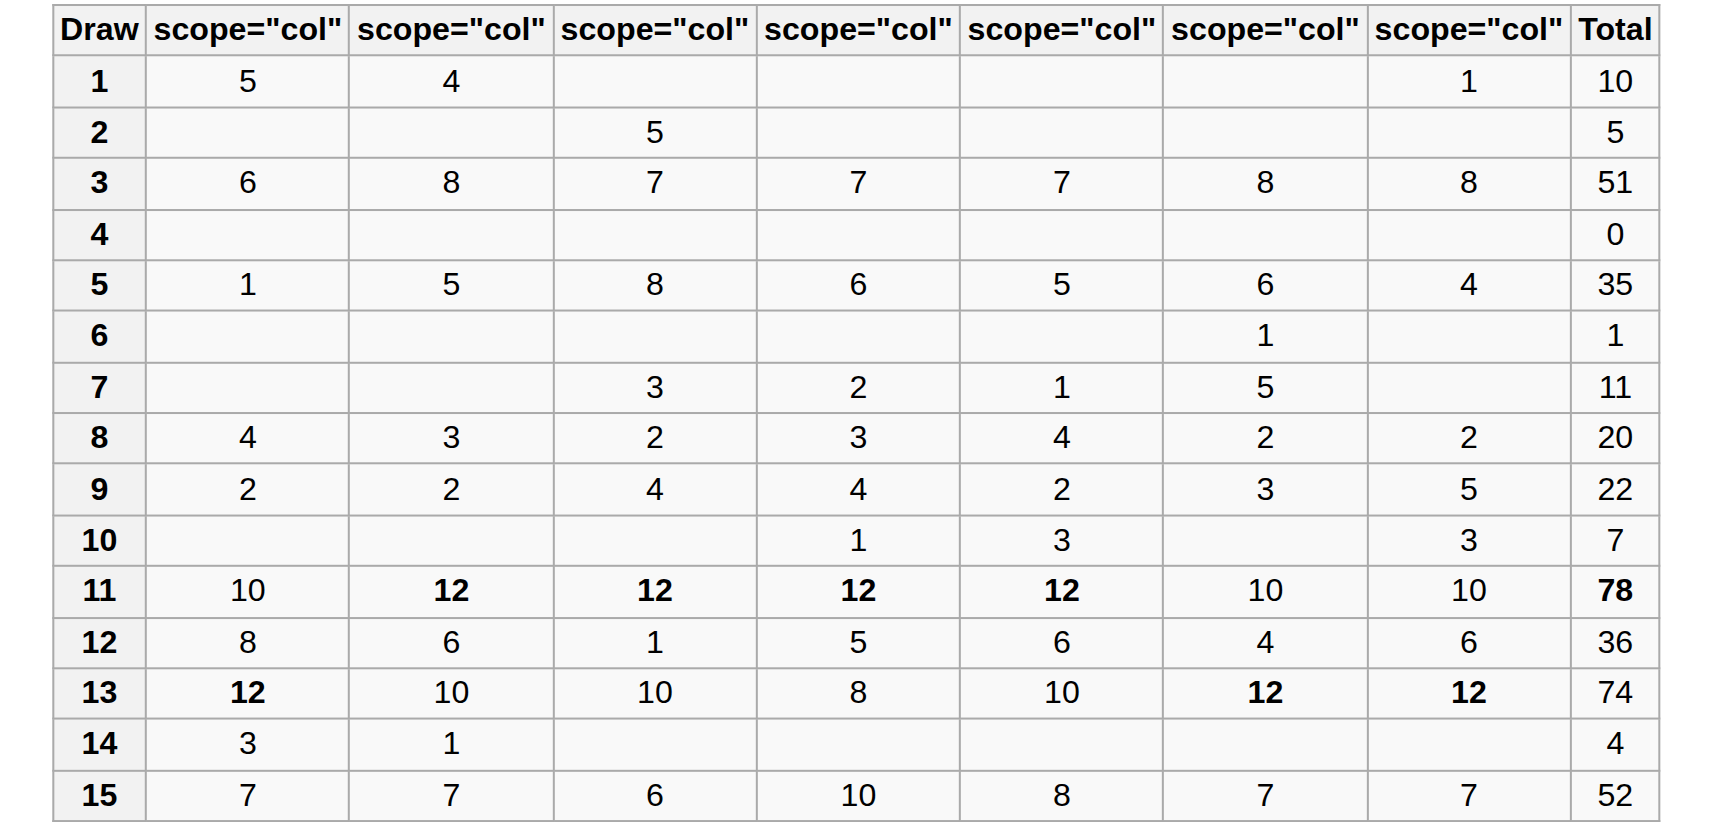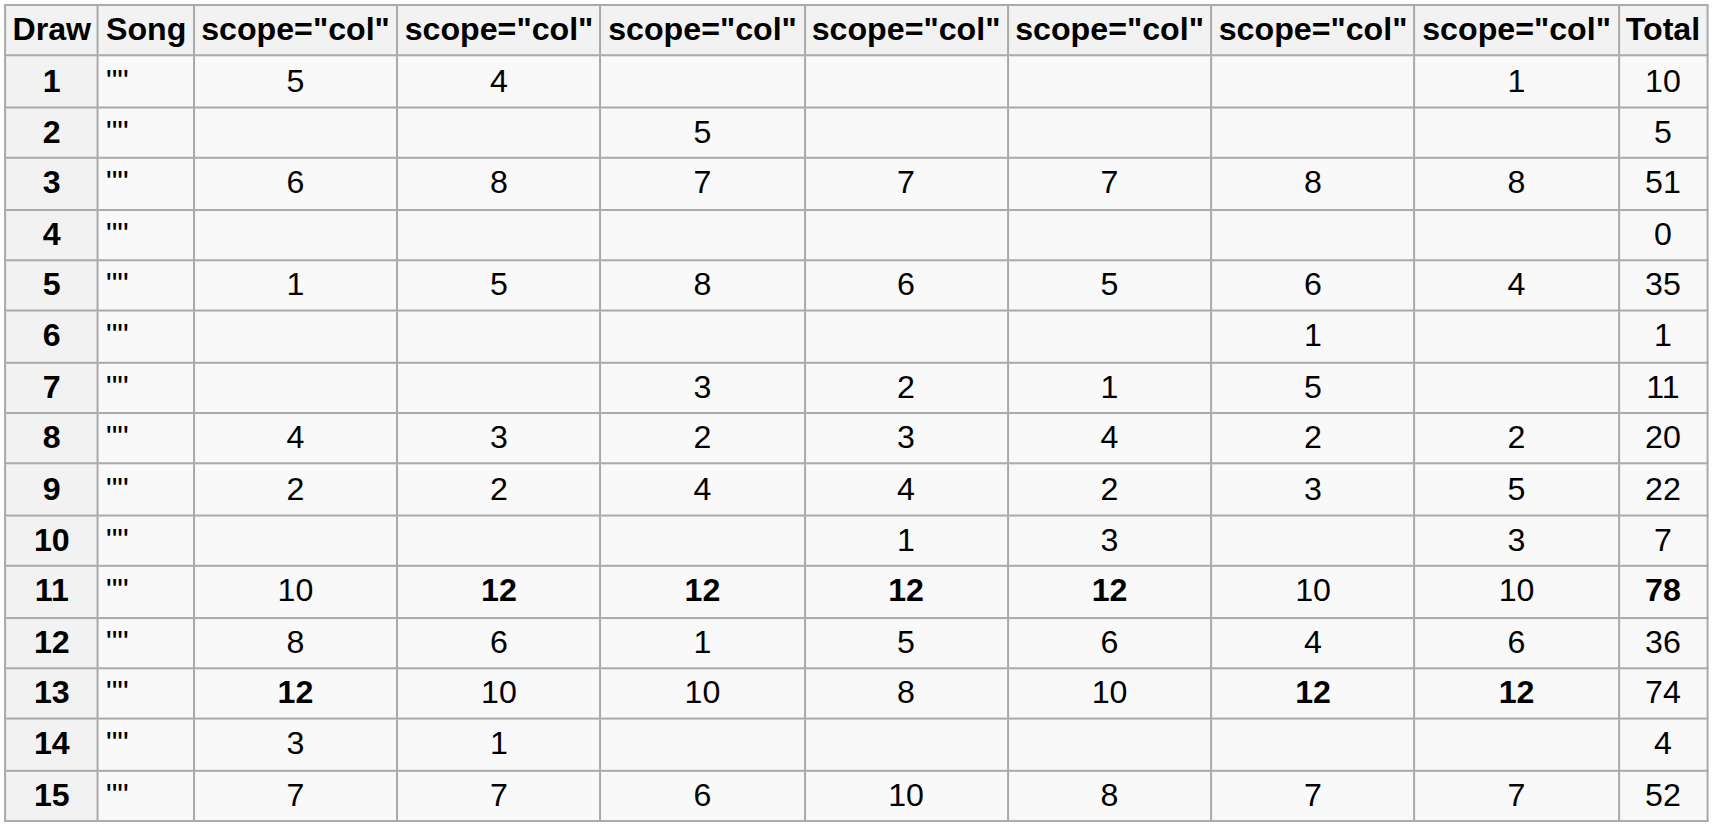+ column: (146, 30)
